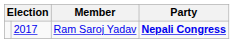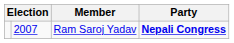(26, 30) 2017 -> (26, 30) 2007
